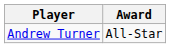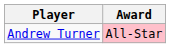(134, 33) no background -> (134, 33) pink background
